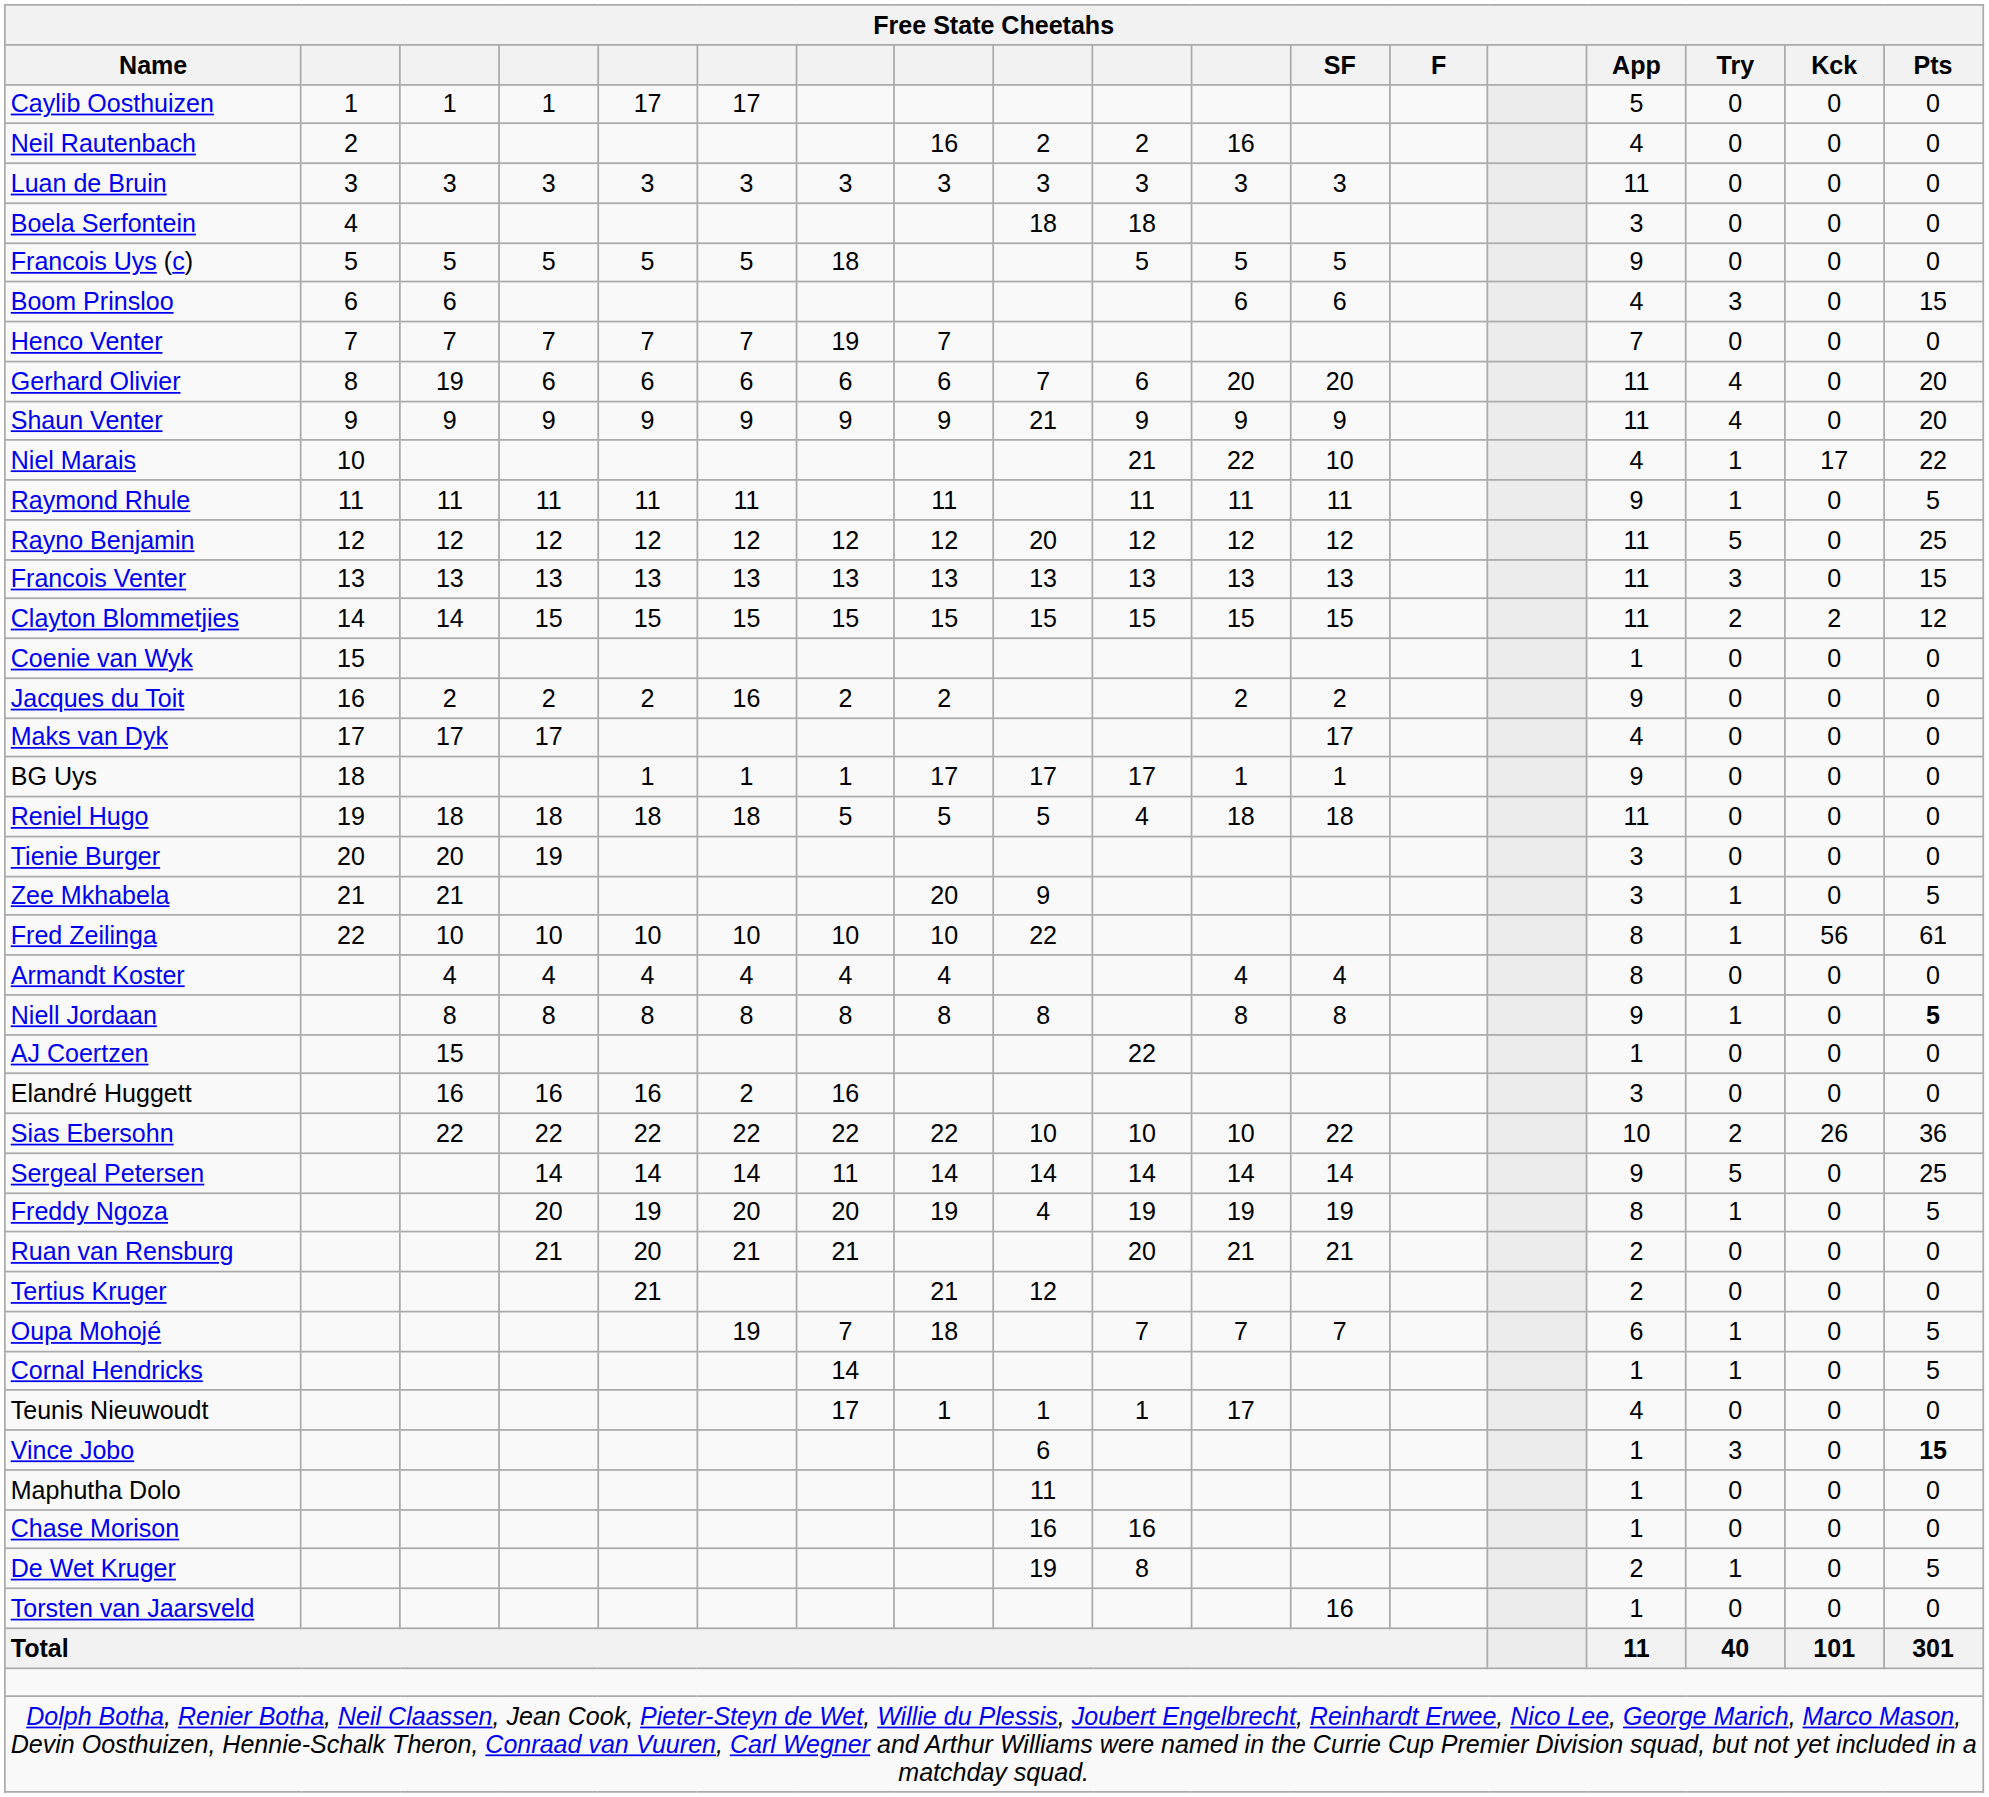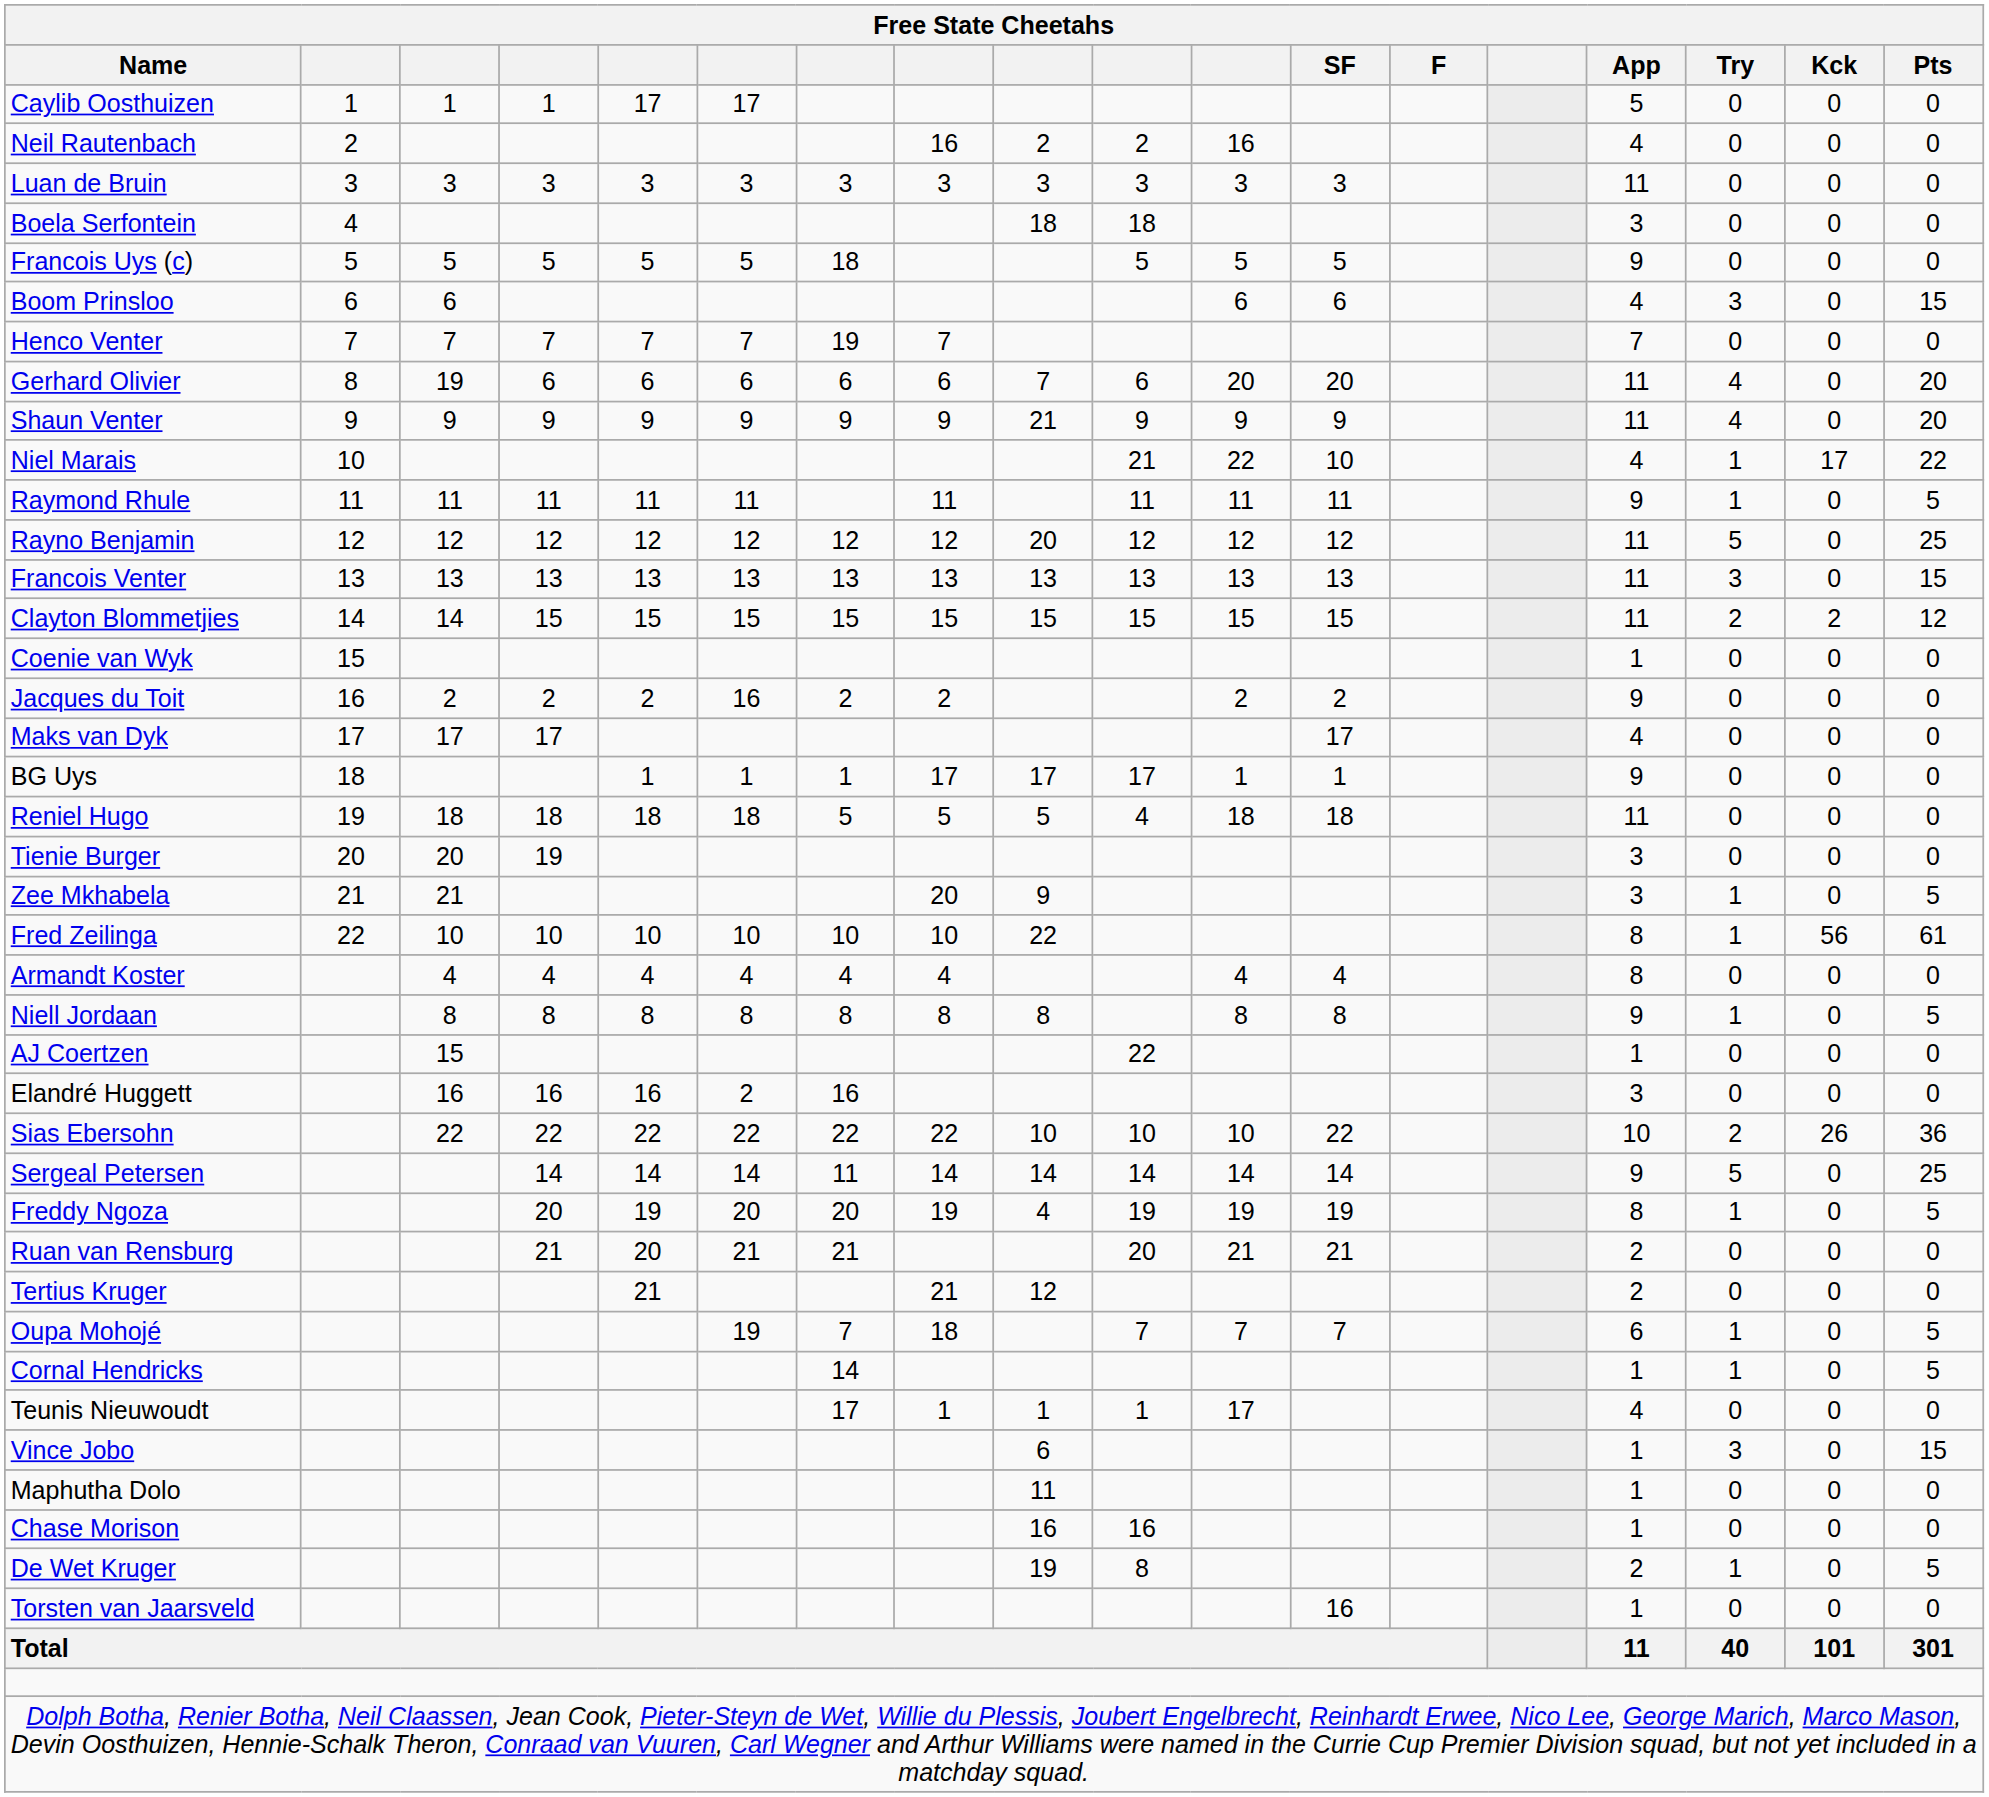(1933, 1015) bold -> (1933, 1015) normal
(1933, 1450) bold -> (1933, 1450) normal
